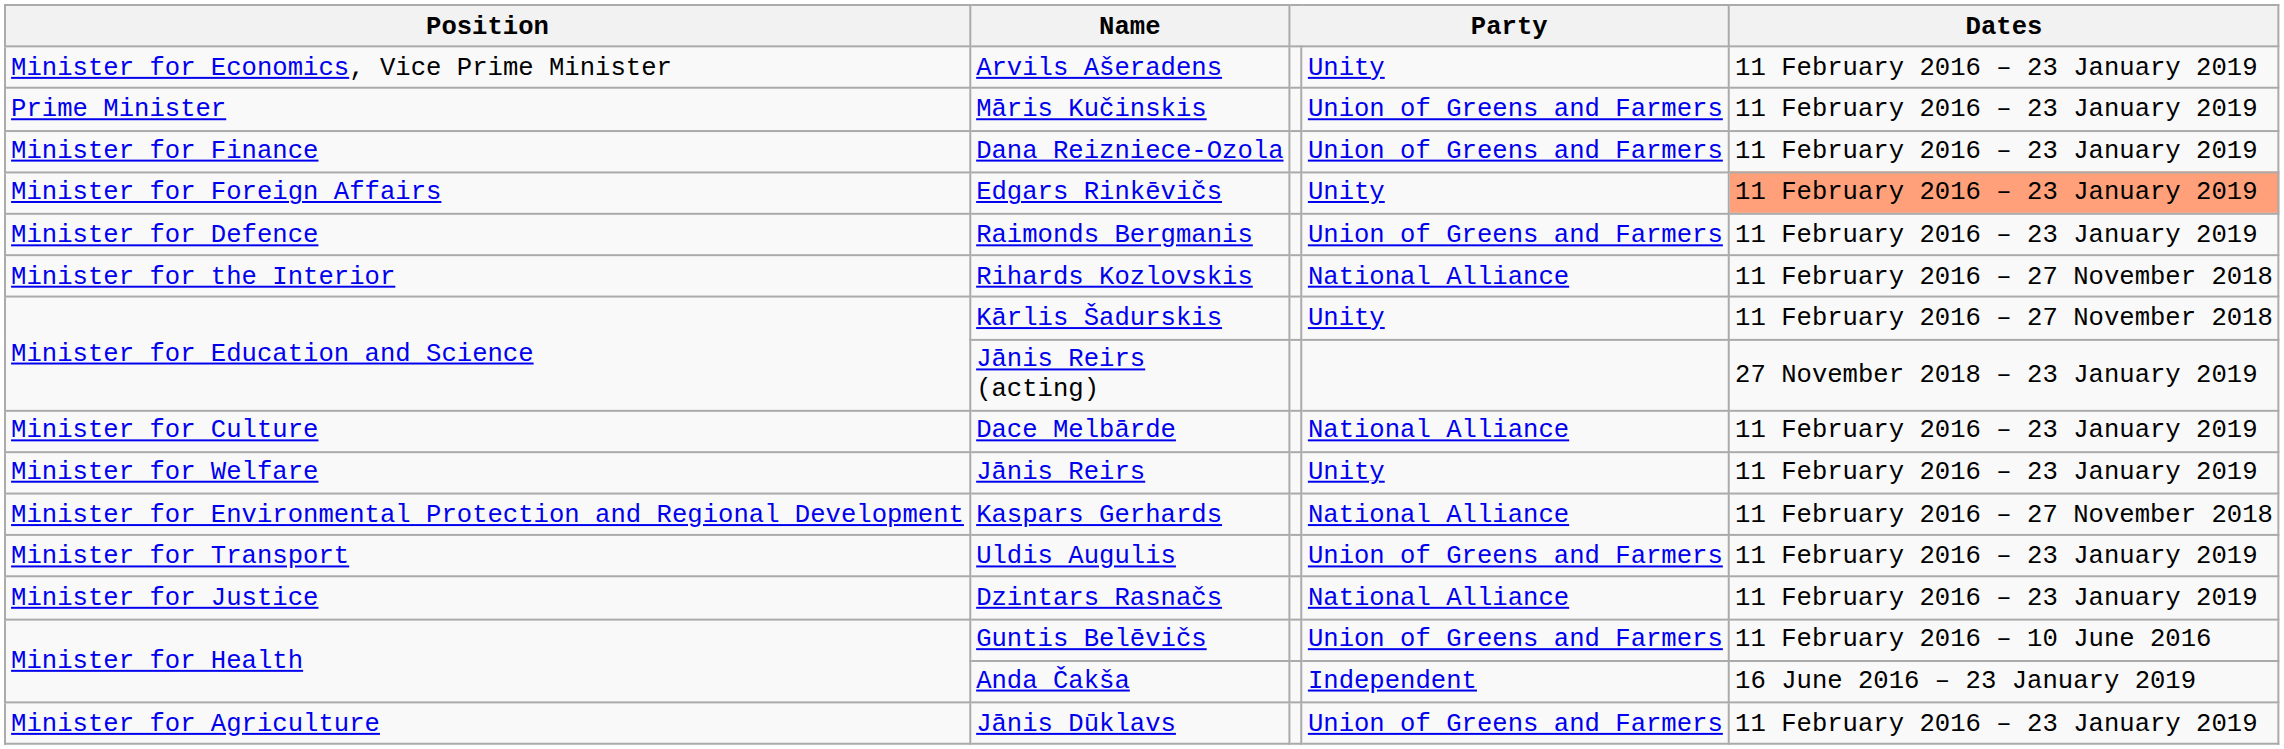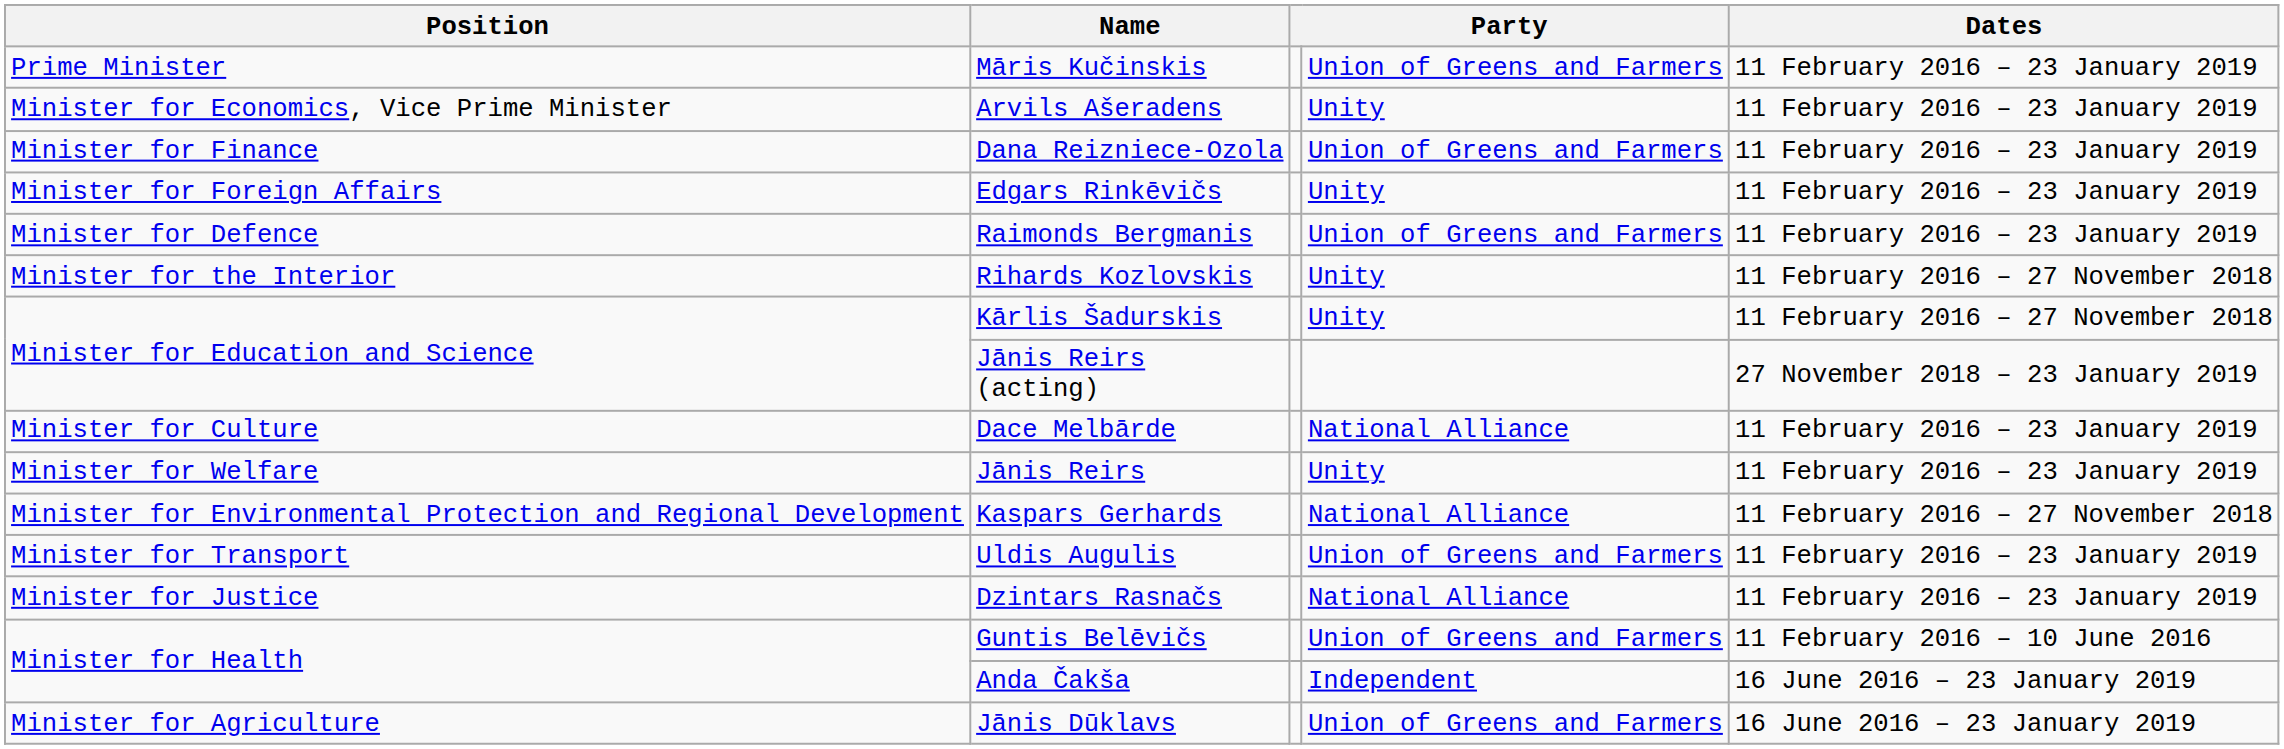rows swapped: (1091, 109) <-> (1099, 68)
(1996, 193) lightsalmon background -> (1996, 193) no background
(1439, 276) National Alliance -> (1346, 276) Unity
(1996, 723) 11 February 2016 – 23 January 2019 -> (1966, 723) 16 June 2016 – 23 January 2019
